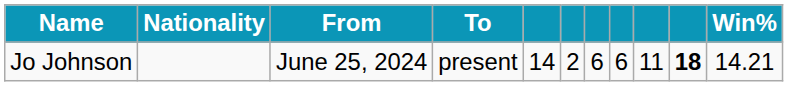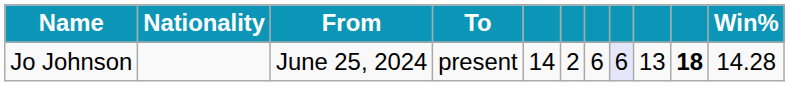(621, 61) no background -> (621, 61) lavender background
(651, 61) 11 -> (652, 61) 13
(745, 61) 14.21 -> (746, 61) 14.28
